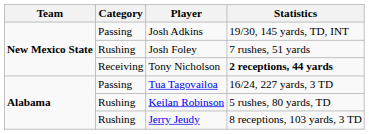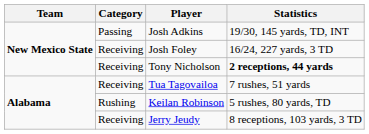(117, 49) Rushing -> (121, 49) Receiving
(270, 49) 7 rushes, 51 yards -> (281, 49) 16/24, 227 yards, 3 TD
(115, 84) Passing -> (121, 84) Receiving
(281, 84) 16/24, 227 yards, 3 TD -> (270, 84) 7 rushes, 51 yards
(117, 120) Rushing -> (121, 120) Receiving
